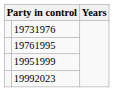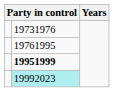(35, 62) normal -> (35, 62) bold
(35, 78) no background -> (35, 78) paleturquoise background
